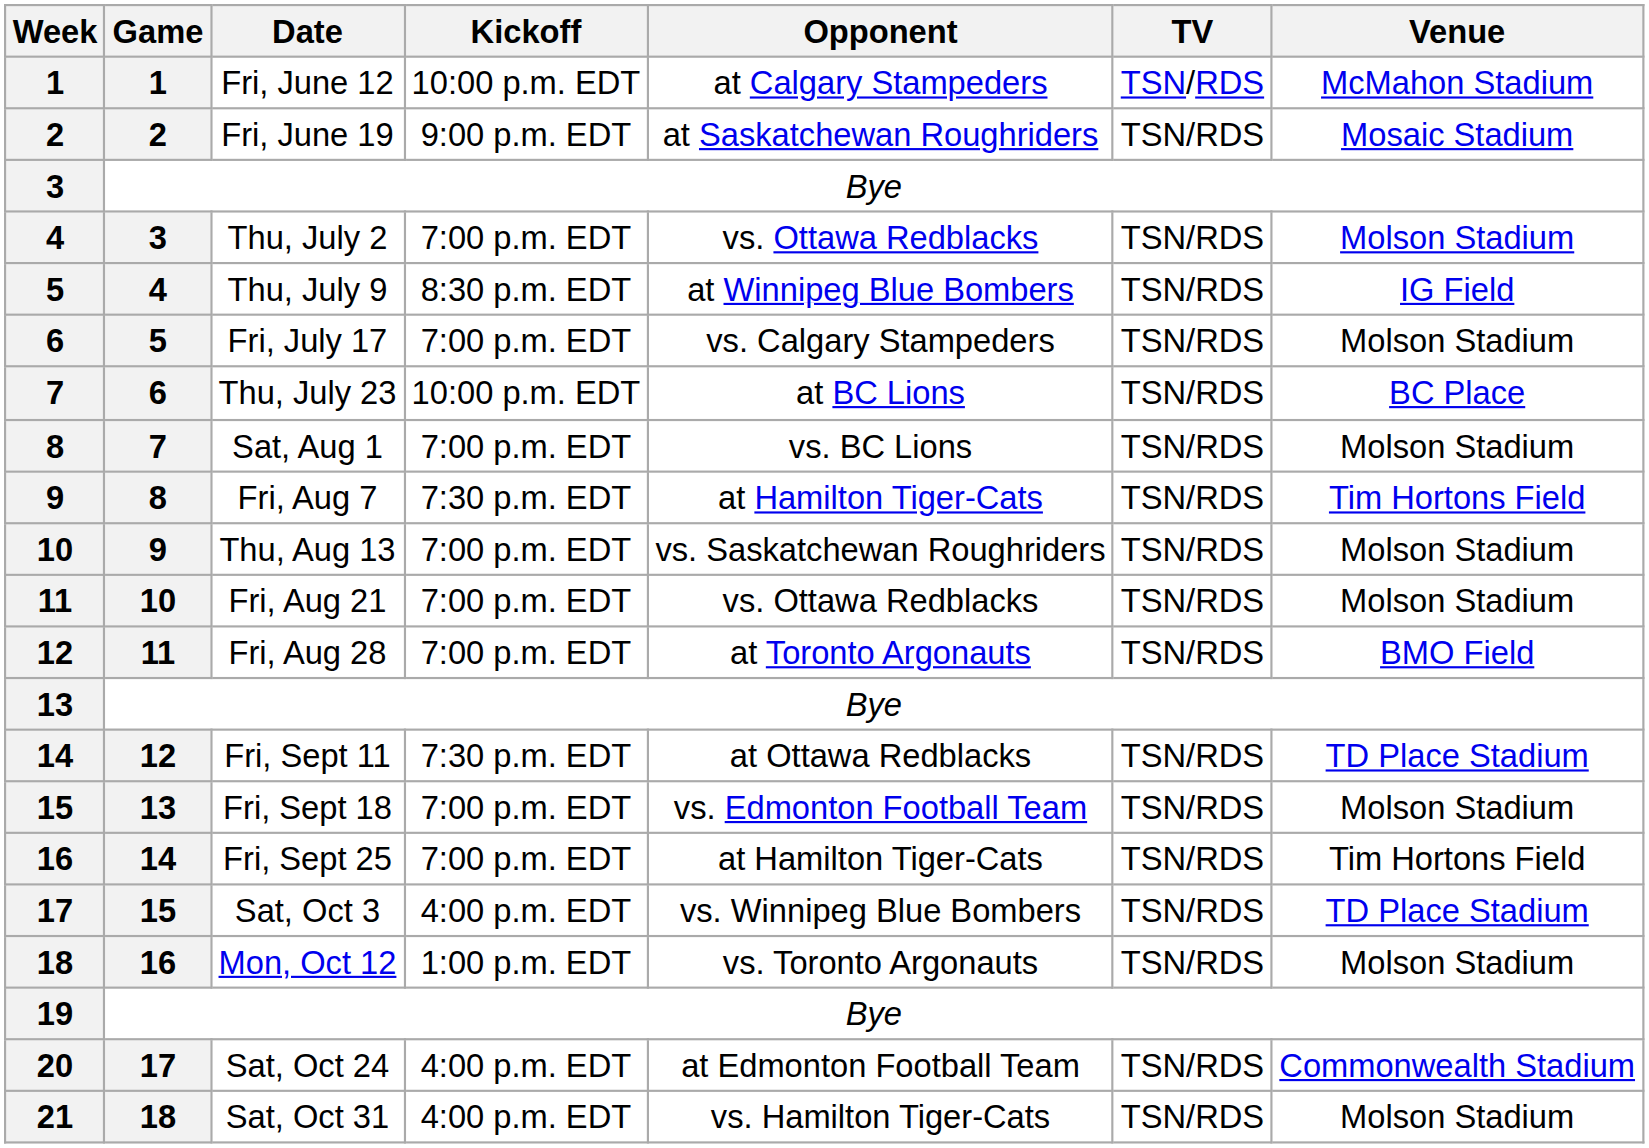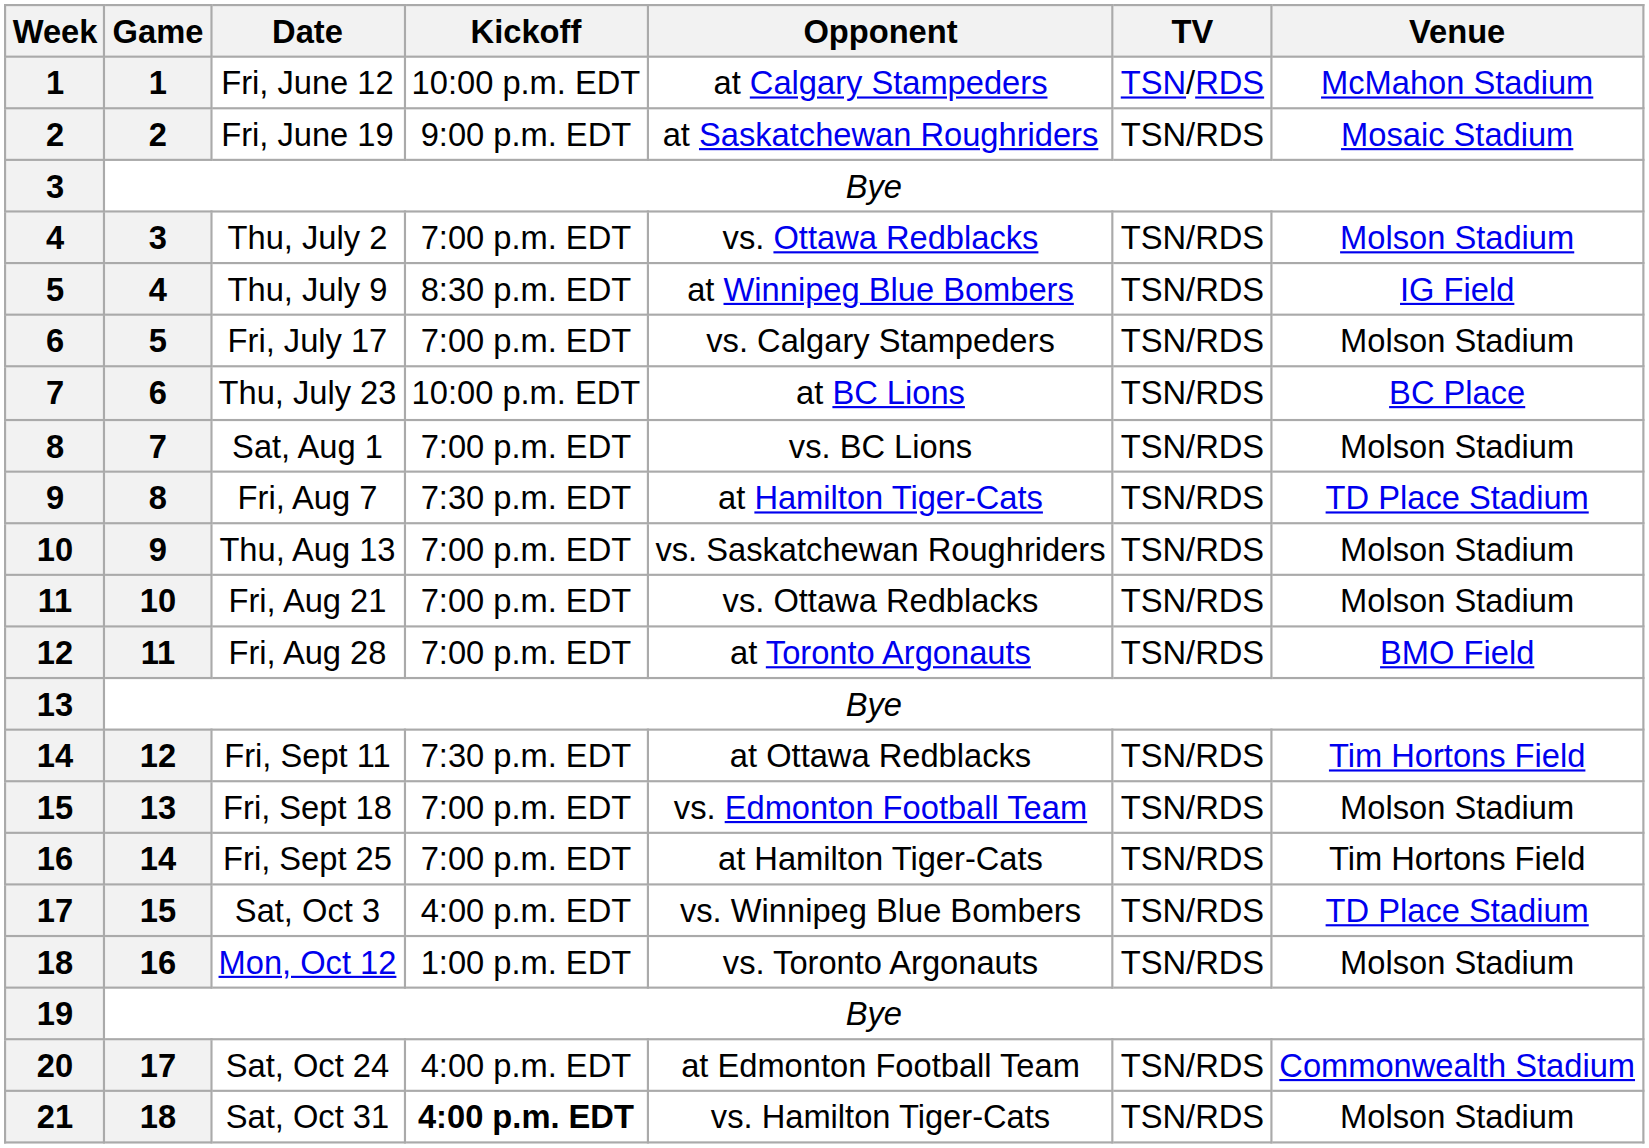(1457, 497) Tim Hortons Field -> (1457, 497) TD Place Stadium
(1457, 755) TD Place Stadium -> (1457, 755) Tim Hortons Field
(526, 1118) normal -> (526, 1118) bold
